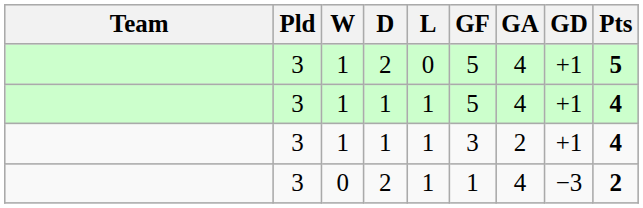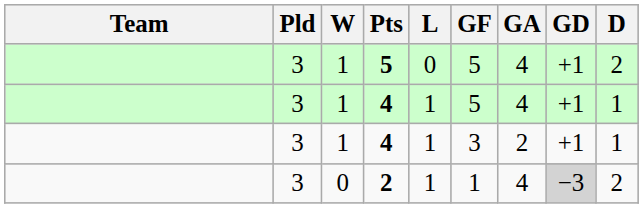columns swapped: (385, 24) <-> (616, 24)
(569, 182) no background -> (571, 182) lightgrey background
